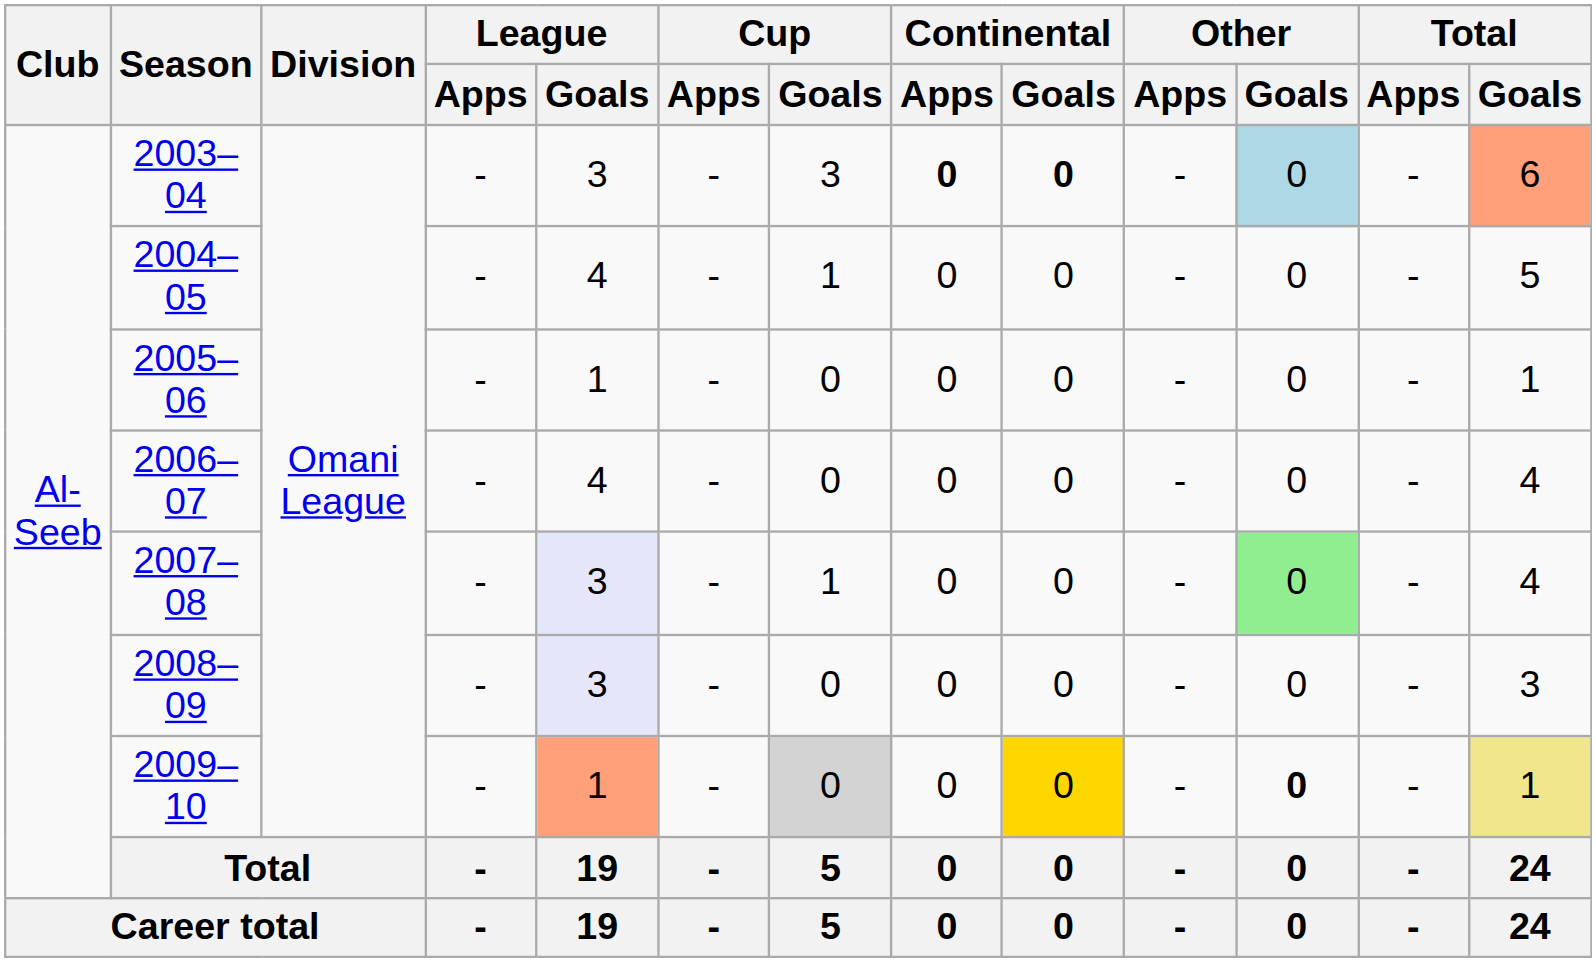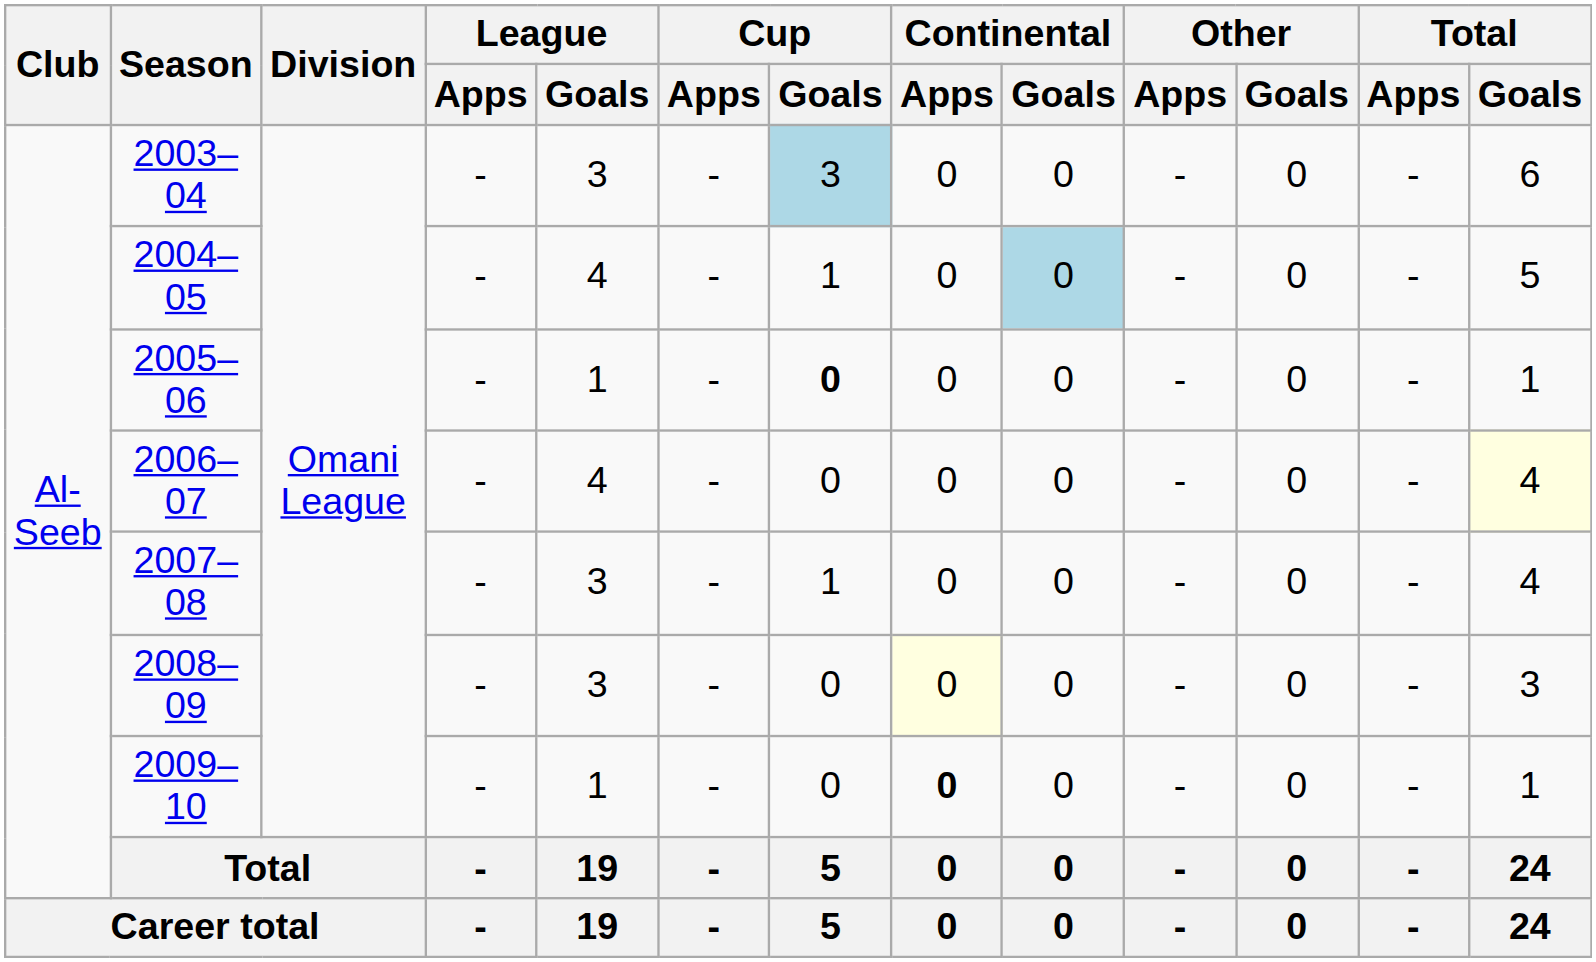(830, 174) no background -> (830, 174) lightblue background
(947, 174) bold -> (947, 174) normal
(1064, 174) bold -> (1064, 174) normal
(1297, 174) lightblue background -> (1297, 174) no background
(1530, 174) lightsalmon background -> (1530, 174) no background
(1064, 276) no background -> (1064, 276) lightblue background
(830, 378) normal -> (830, 378) bold
(1530, 480) no background -> (1530, 480) lightyellow background
(597, 582) lavender background -> (597, 582) no background
(1297, 582) lightgreen background -> (1297, 582) no background
(597, 684) lavender background -> (597, 684) no background
(947, 684) no background -> (947, 684) lightyellow background
(597, 786) lightsalmon background -> (597, 786) no background
(830, 786) lightgrey background -> (830, 786) no background
(947, 786) normal -> (947, 786) bold
(1064, 786) gold background -> (1064, 786) no background
(1297, 786) bold -> (1297, 786) normal
(1530, 786) khaki background -> (1530, 786) no background
